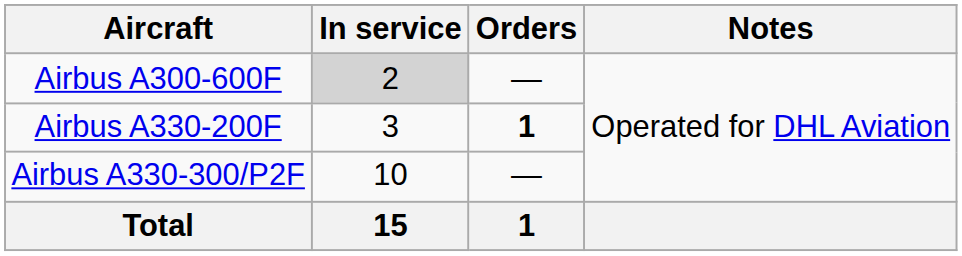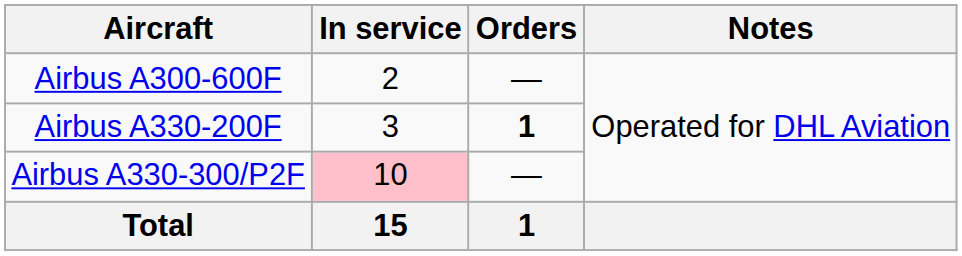(390, 77) lightgrey background -> (390, 77) no background
(390, 175) no background -> (390, 175) pink background
